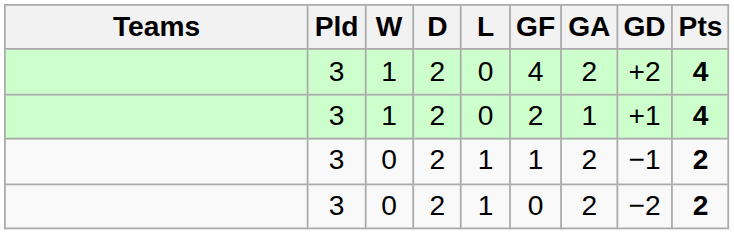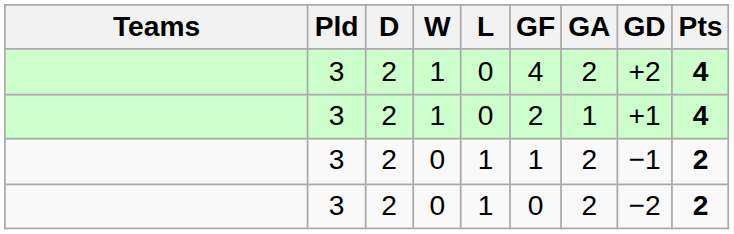columns swapped: (389, 26) <-> (437, 26)
